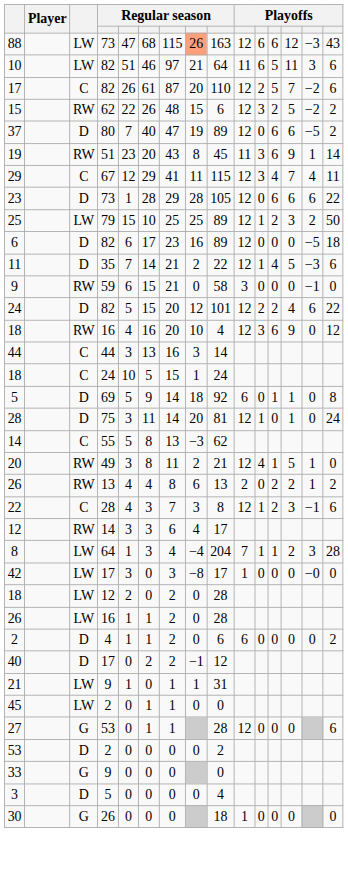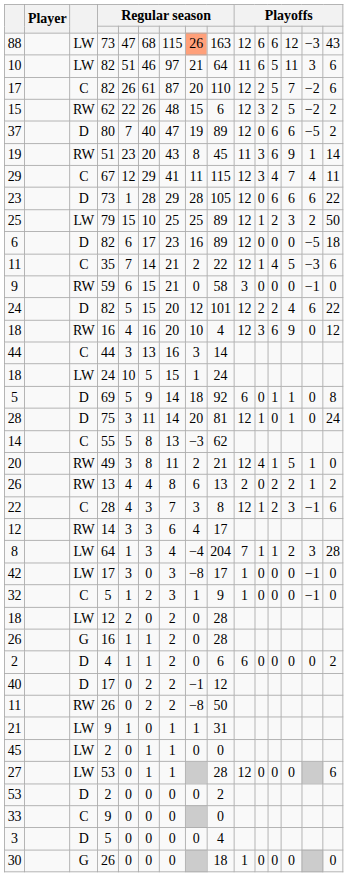(84, 264) D -> (84, 264) C
(84, 375) C -> (84, 375) LW
(312, 573) −0 -> (312, 573) −1
+ row: (15, 595)
(84, 618) LW -> (84, 640) G
+ row: (15, 706)
(84, 728) G -> (84, 772) LW
(84, 772) G -> (84, 816) C
